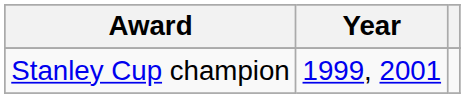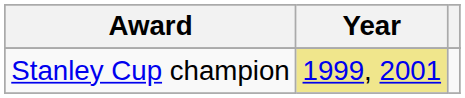(372, 70) no background -> (372, 70) khaki background
